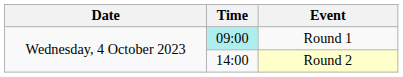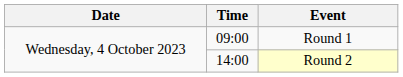(232, 38) paleturquoise background -> (232, 38) no background
